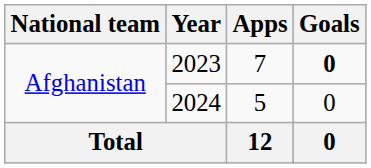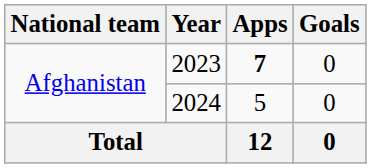(260, 63) normal -> (260, 63) bold
(329, 63) bold -> (329, 63) normal
